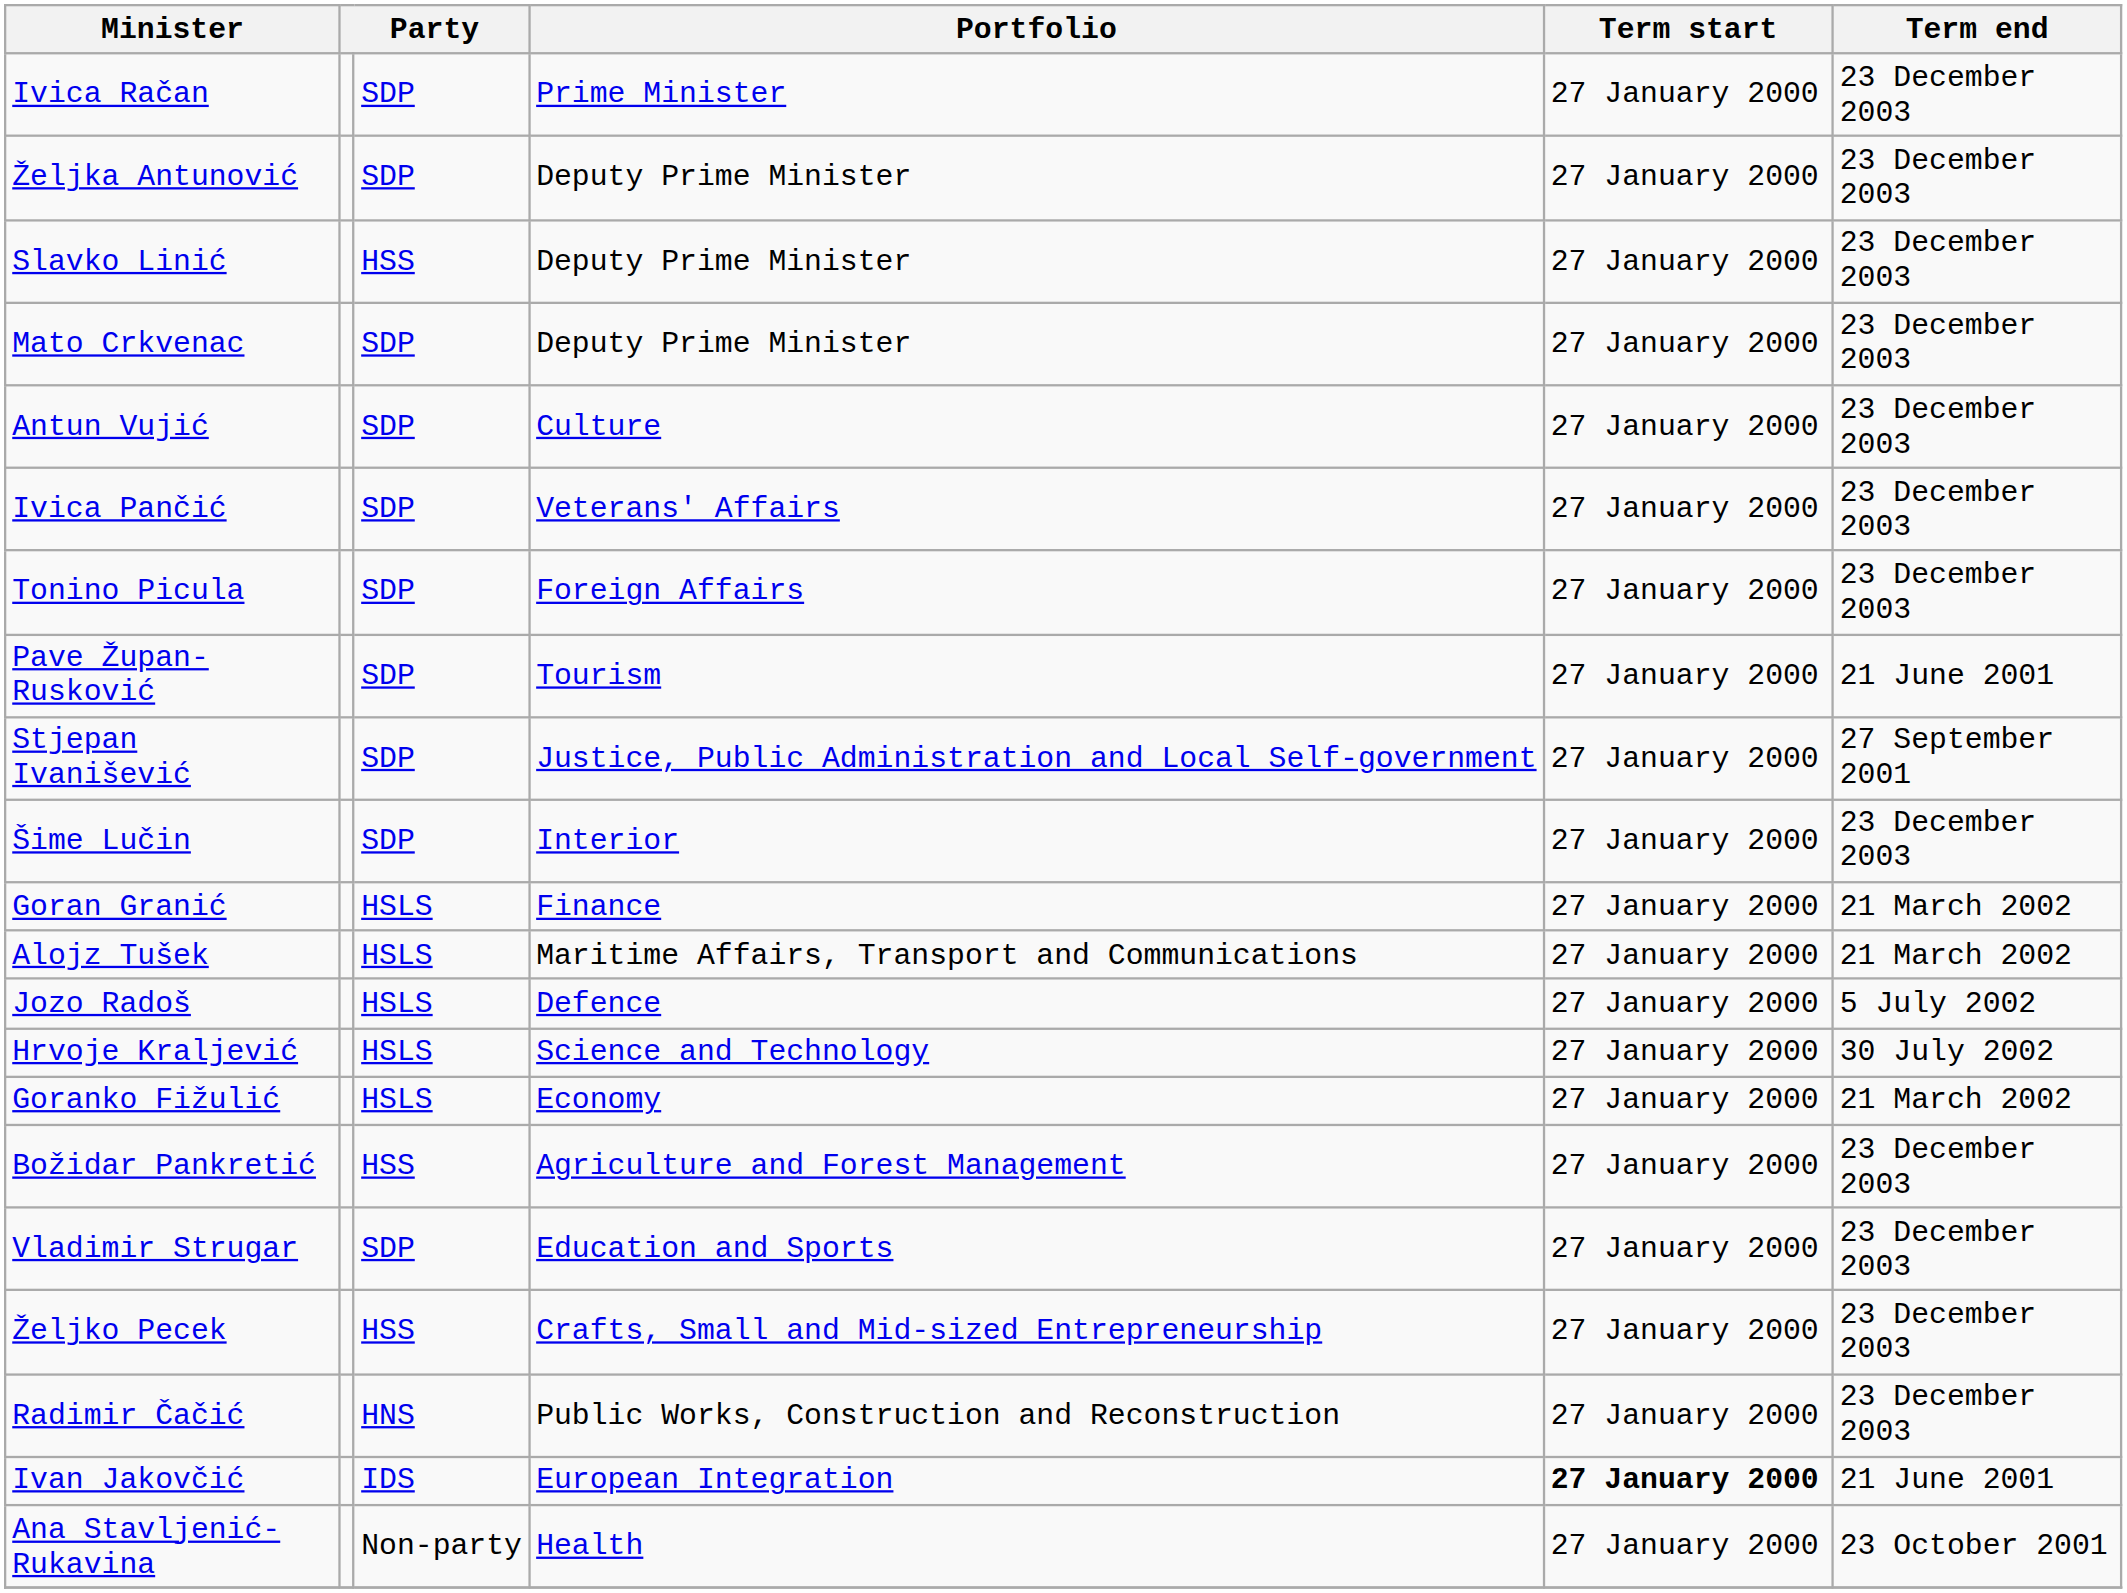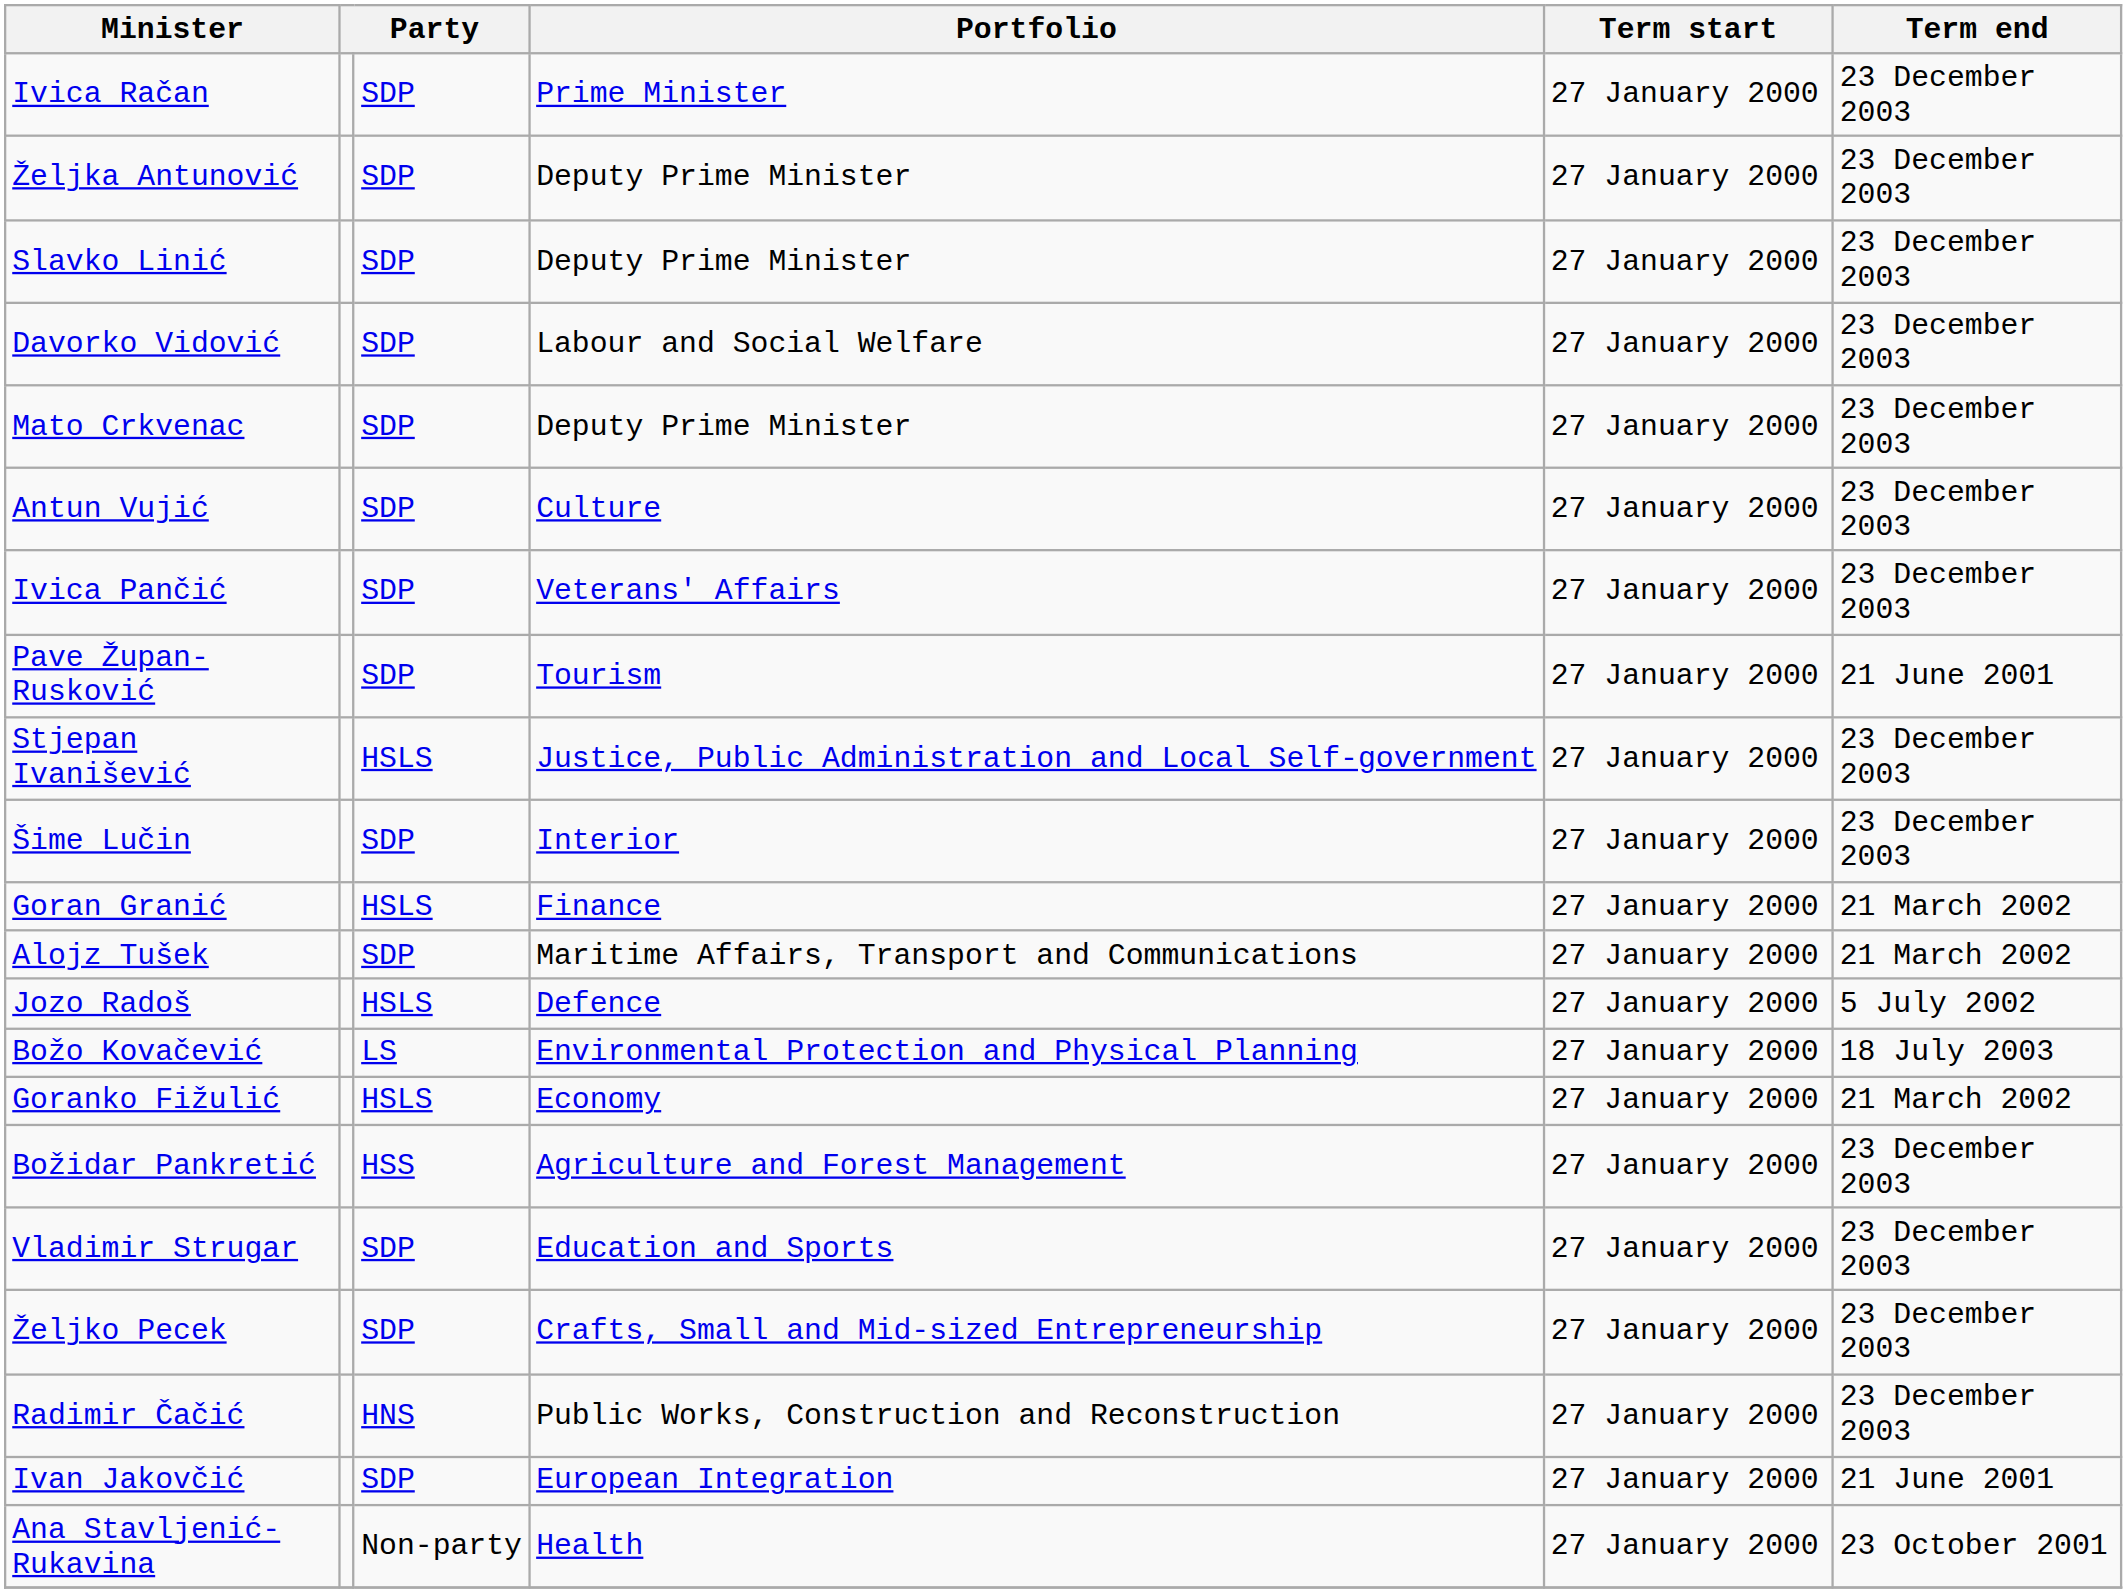(388, 261) HSS -> (388, 261) SDP
+ row: (146, 344)
- row: (128, 592)
(388, 758) SDP -> (397, 758) HSLS
(1947, 758) 27 September 2001 -> (1938, 758) 23 December 2003
(397, 955) HSLS -> (388, 955) SDP
+ row: (137, 1052)
- row: (155, 1052)
(388, 1332) HSS -> (388, 1332) SDP
(388, 1481) IDS -> (388, 1481) SDP
(1685, 1481) bold -> (1685, 1481) normal
